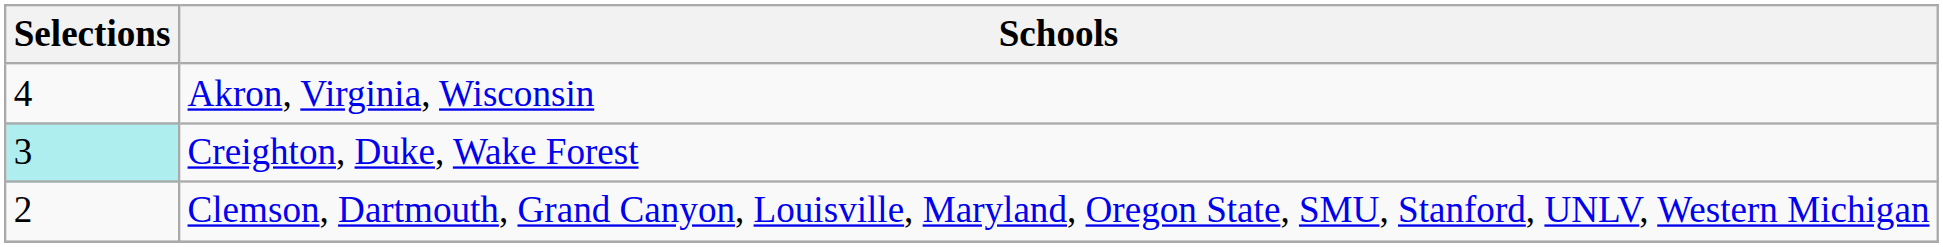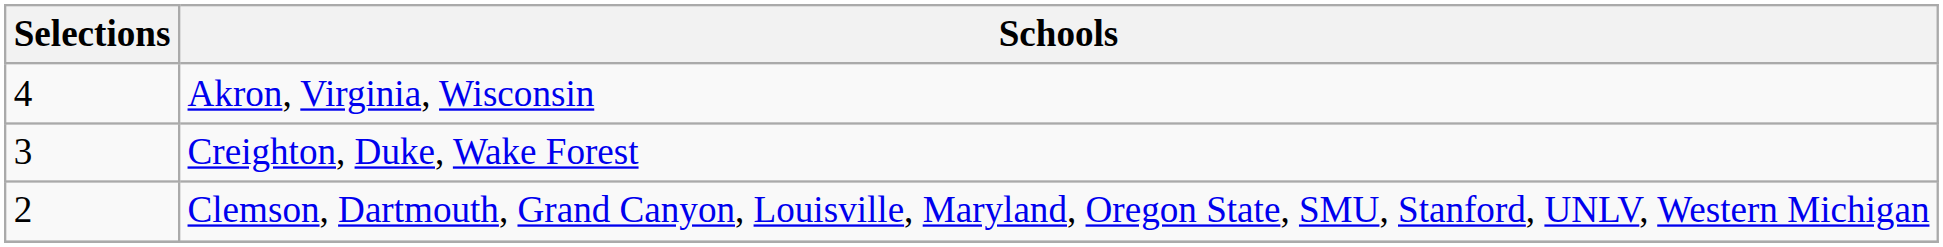(23, 151) paleturquoise background -> (23, 151) no background
